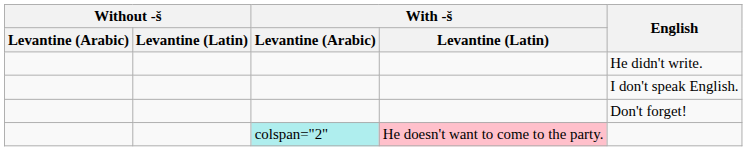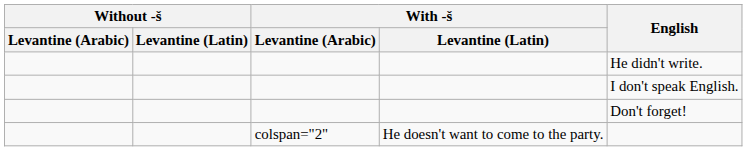(291, 134) paleturquoise background -> (291, 134) no background
(493, 134) pink background -> (493, 134) no background
